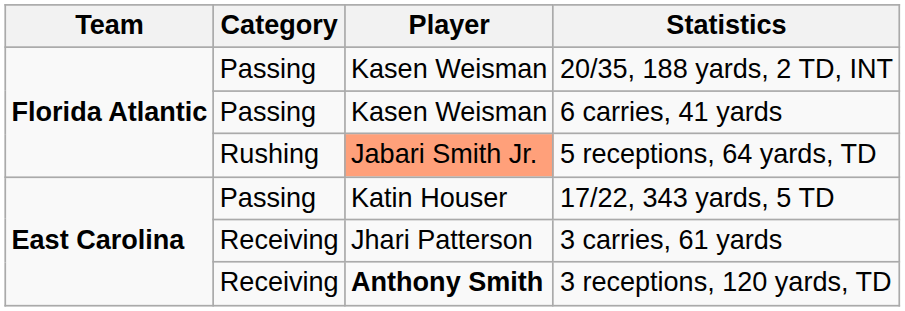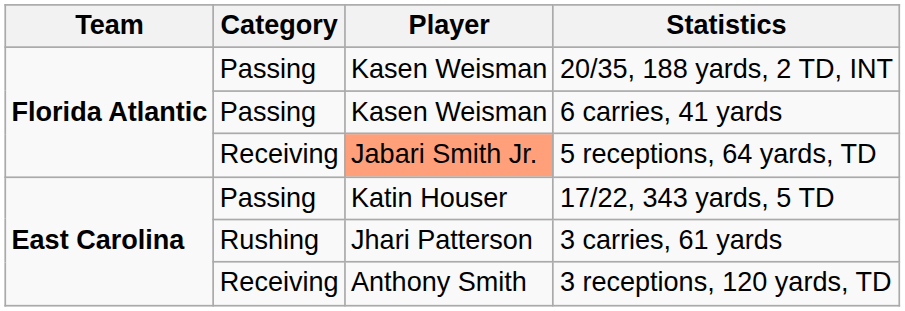(269, 154) Rushing -> (279, 154) Receiving
(279, 240) Receiving -> (269, 240) Rushing
(447, 283) bold -> (439, 283) normal
